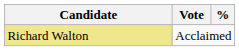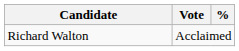(48, 35) khaki background -> (48, 35) no background
